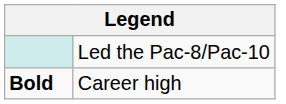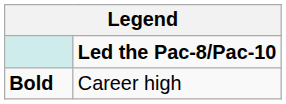(174, 51) normal -> (177, 51) bold
